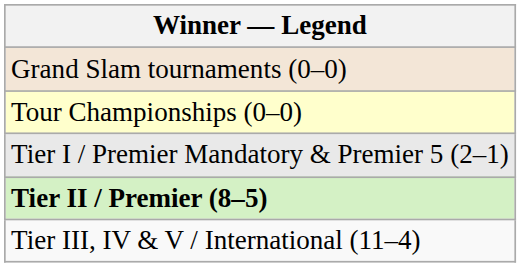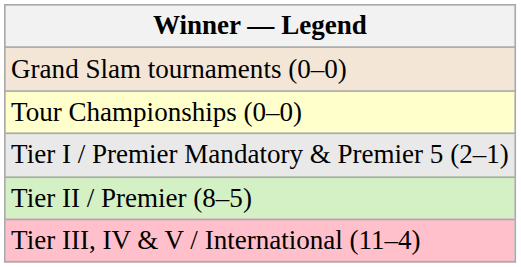(139, 197) bold -> (131, 197) normal
(216, 240) no background -> (216, 240) pink background
